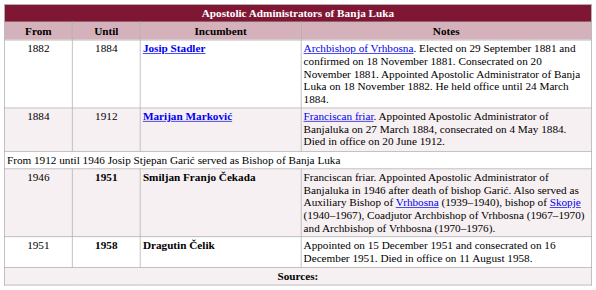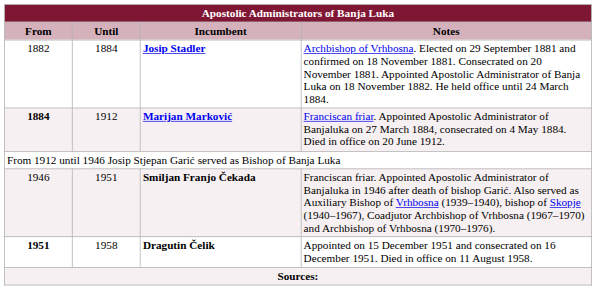(38, 117) normal -> (38, 117) bold
(106, 177) bold -> (106, 177) normal
(38, 245) normal -> (38, 245) bold
(106, 245) bold -> (106, 245) normal
